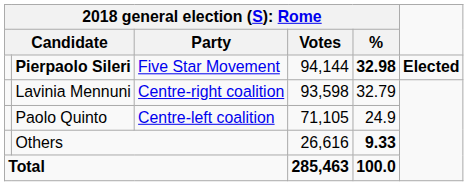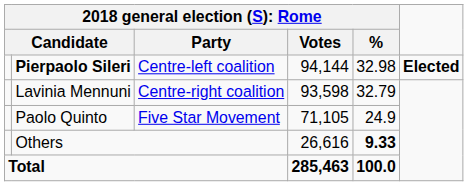(209, 67) Five Star Movement -> (206, 67) Centre-left coalition
(376, 67) bold -> (376, 67) normal
(206, 117) Centre-left coalition -> (209, 117) Five Star Movement
